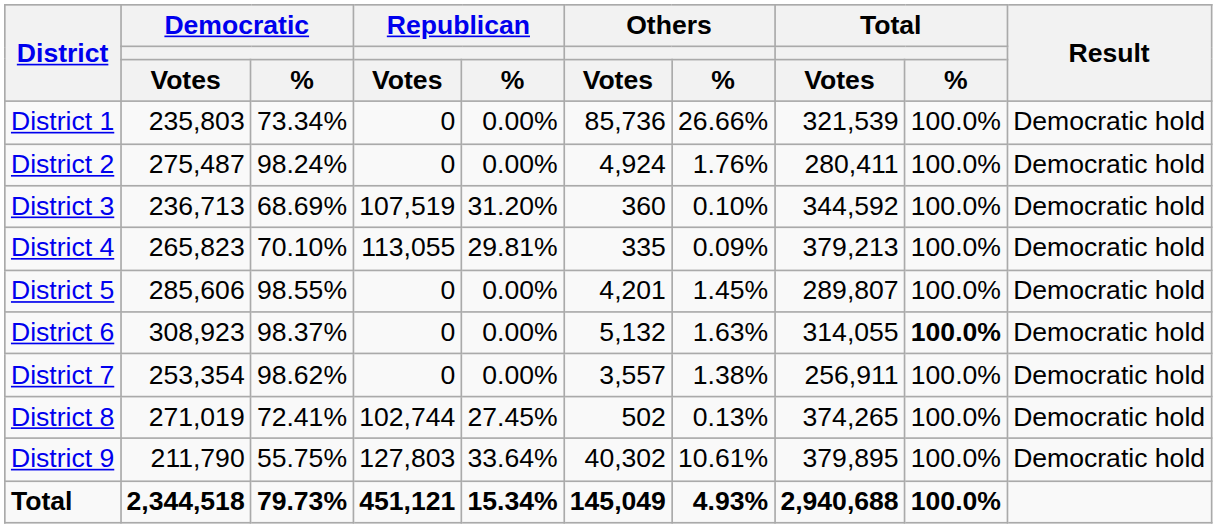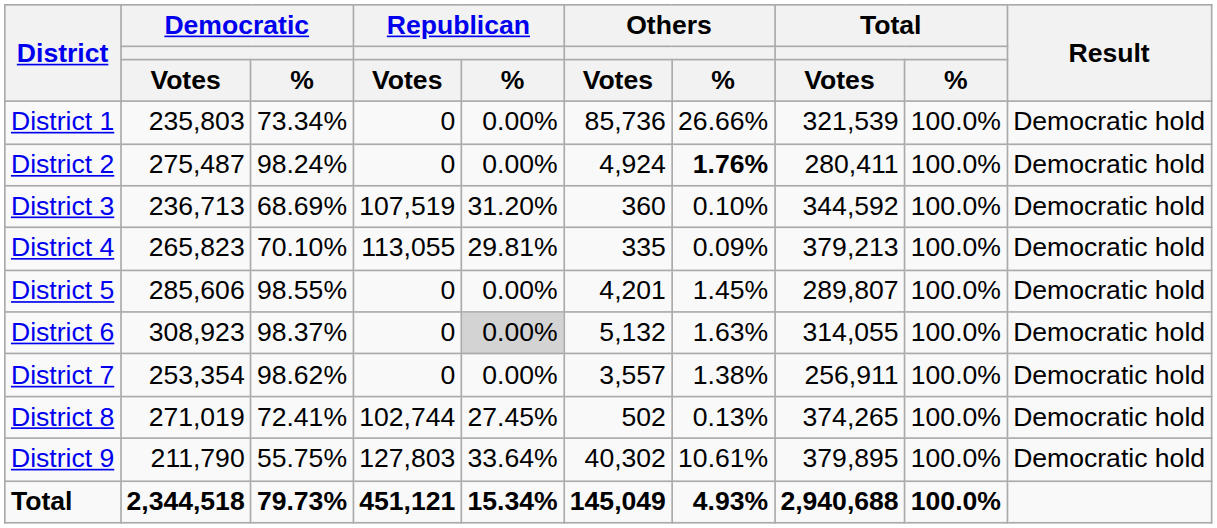(731, 164) normal -> (731, 164) bold
(520, 332) no background -> (520, 332) lightgrey background
(956, 332) bold -> (956, 332) normal
